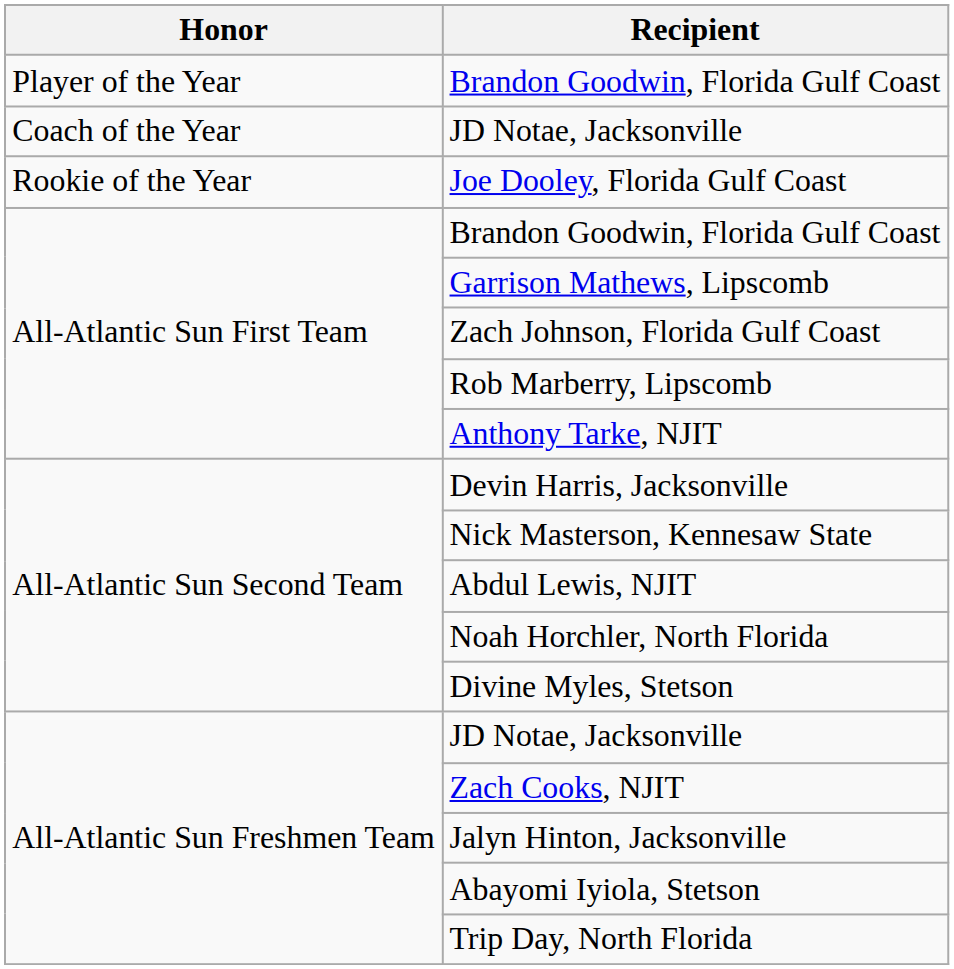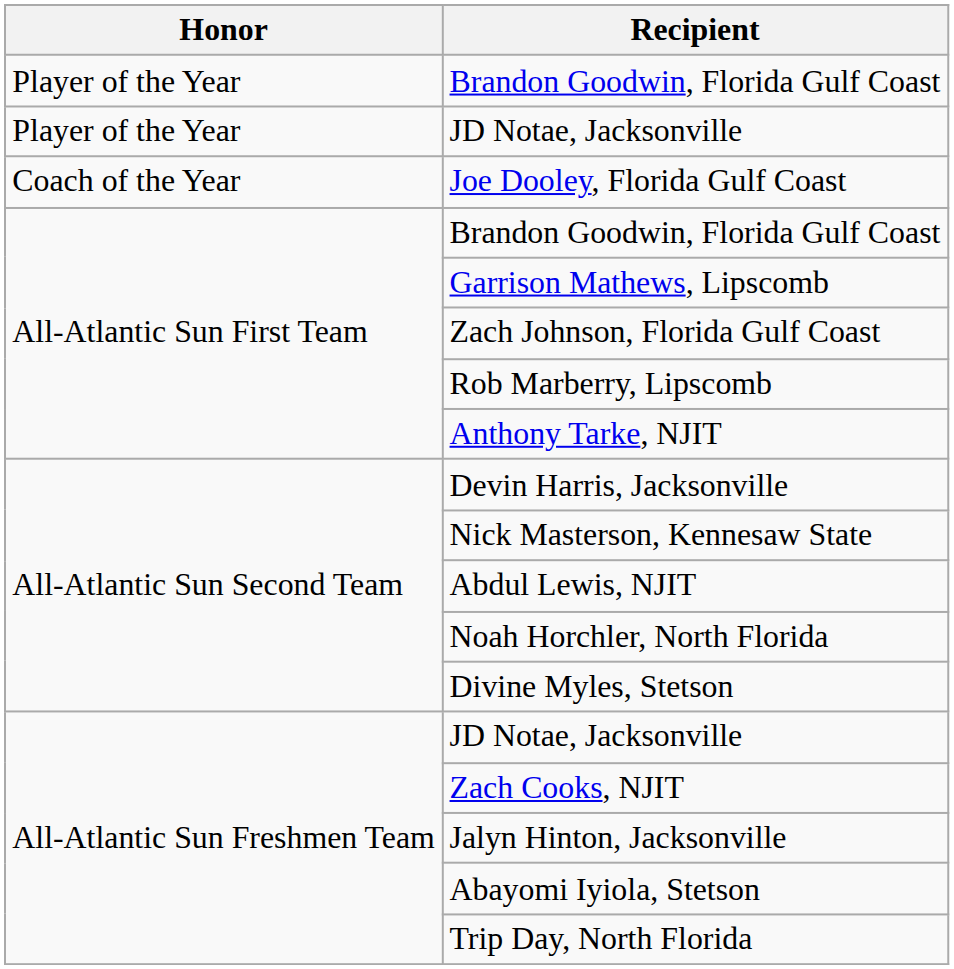(126, 130) Coach of the Year -> (126, 130) Player of the Year
(132, 181) Rookie of the Year -> (126, 181) Coach of the Year
